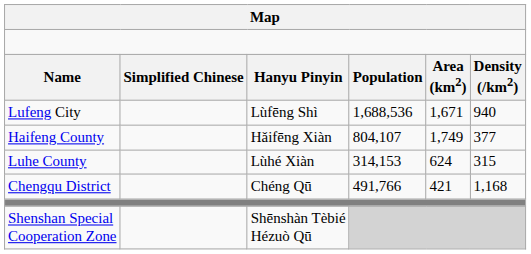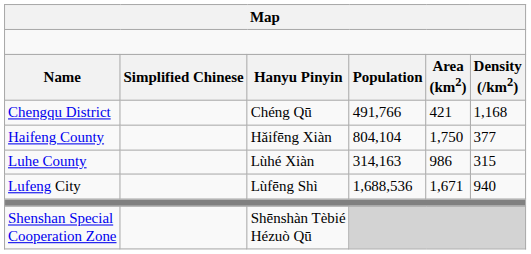rows swapped: (59, 187) <-> (44, 112)
(377, 137) 804,107 -> (377, 137) 804,104
(446, 137) 1,749 -> (446, 137) 1,750
(377, 162) 314,153 -> (377, 162) 314,163
(441, 162) 624 -> (441, 162) 986
